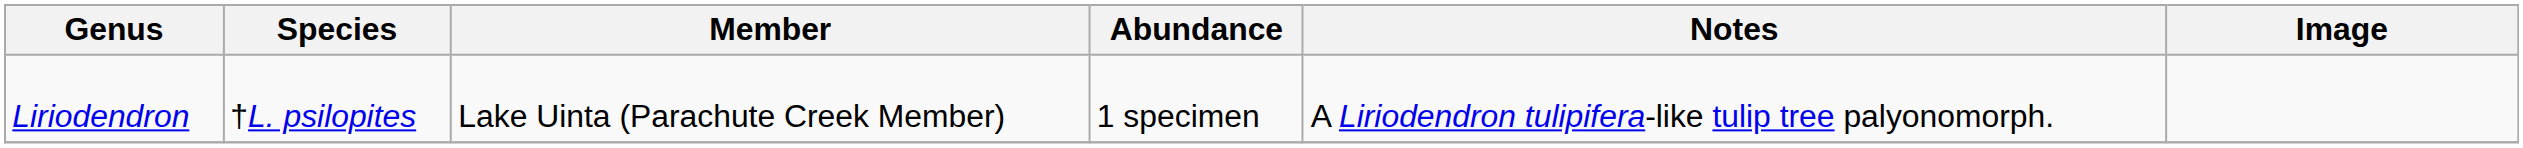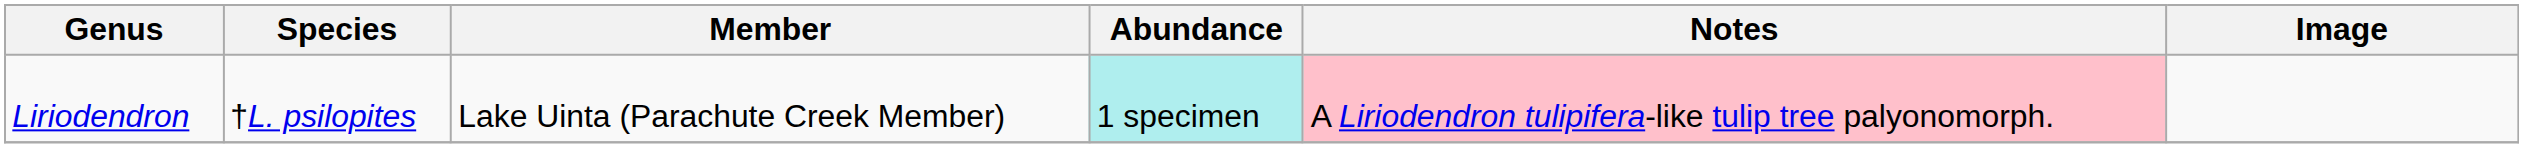(1178, 116) no background -> (1178, 116) paleturquoise background
(1682, 116) no background -> (1682, 116) pink background
